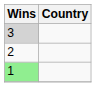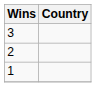(11, 33) lightgrey background -> (11, 33) no background
(11, 71) lightgreen background -> (11, 71) no background
